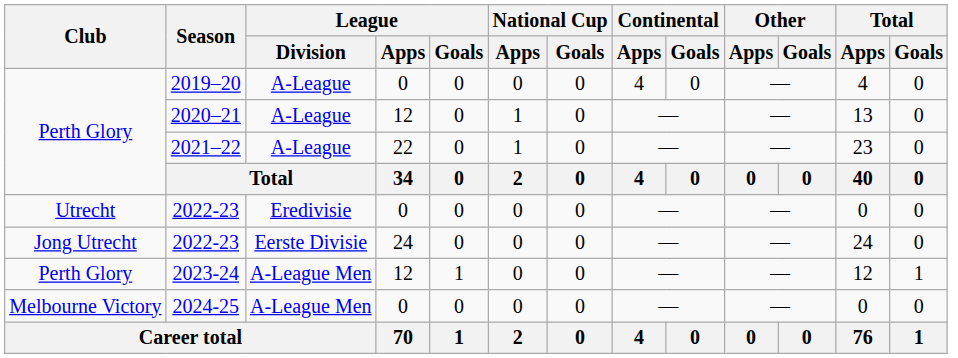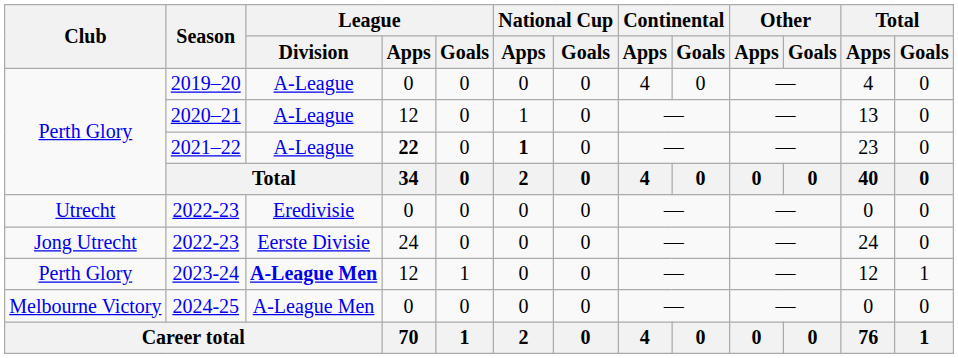(403, 147) normal -> (409, 147) bold
(518, 147) normal -> (523, 147) bold
(311, 274) normal -> (314, 274) bold
